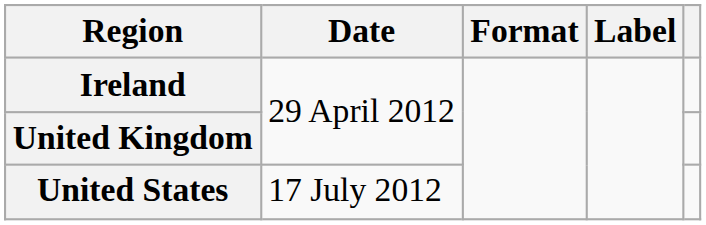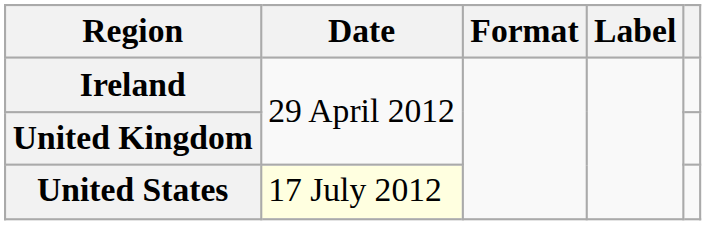(355, 191) no background -> (355, 191) lightyellow background
